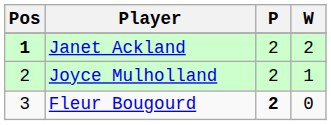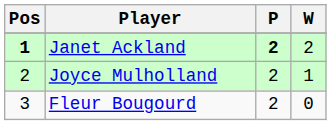(273, 48) normal -> (273, 48) bold
(273, 105) bold -> (273, 105) normal
